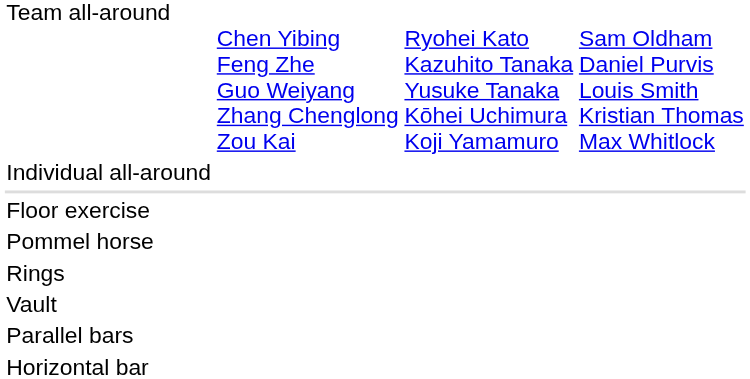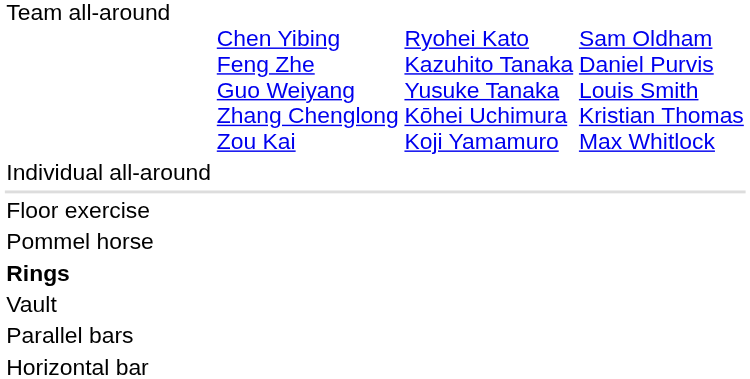(36, 273) normal -> (38, 273) bold
